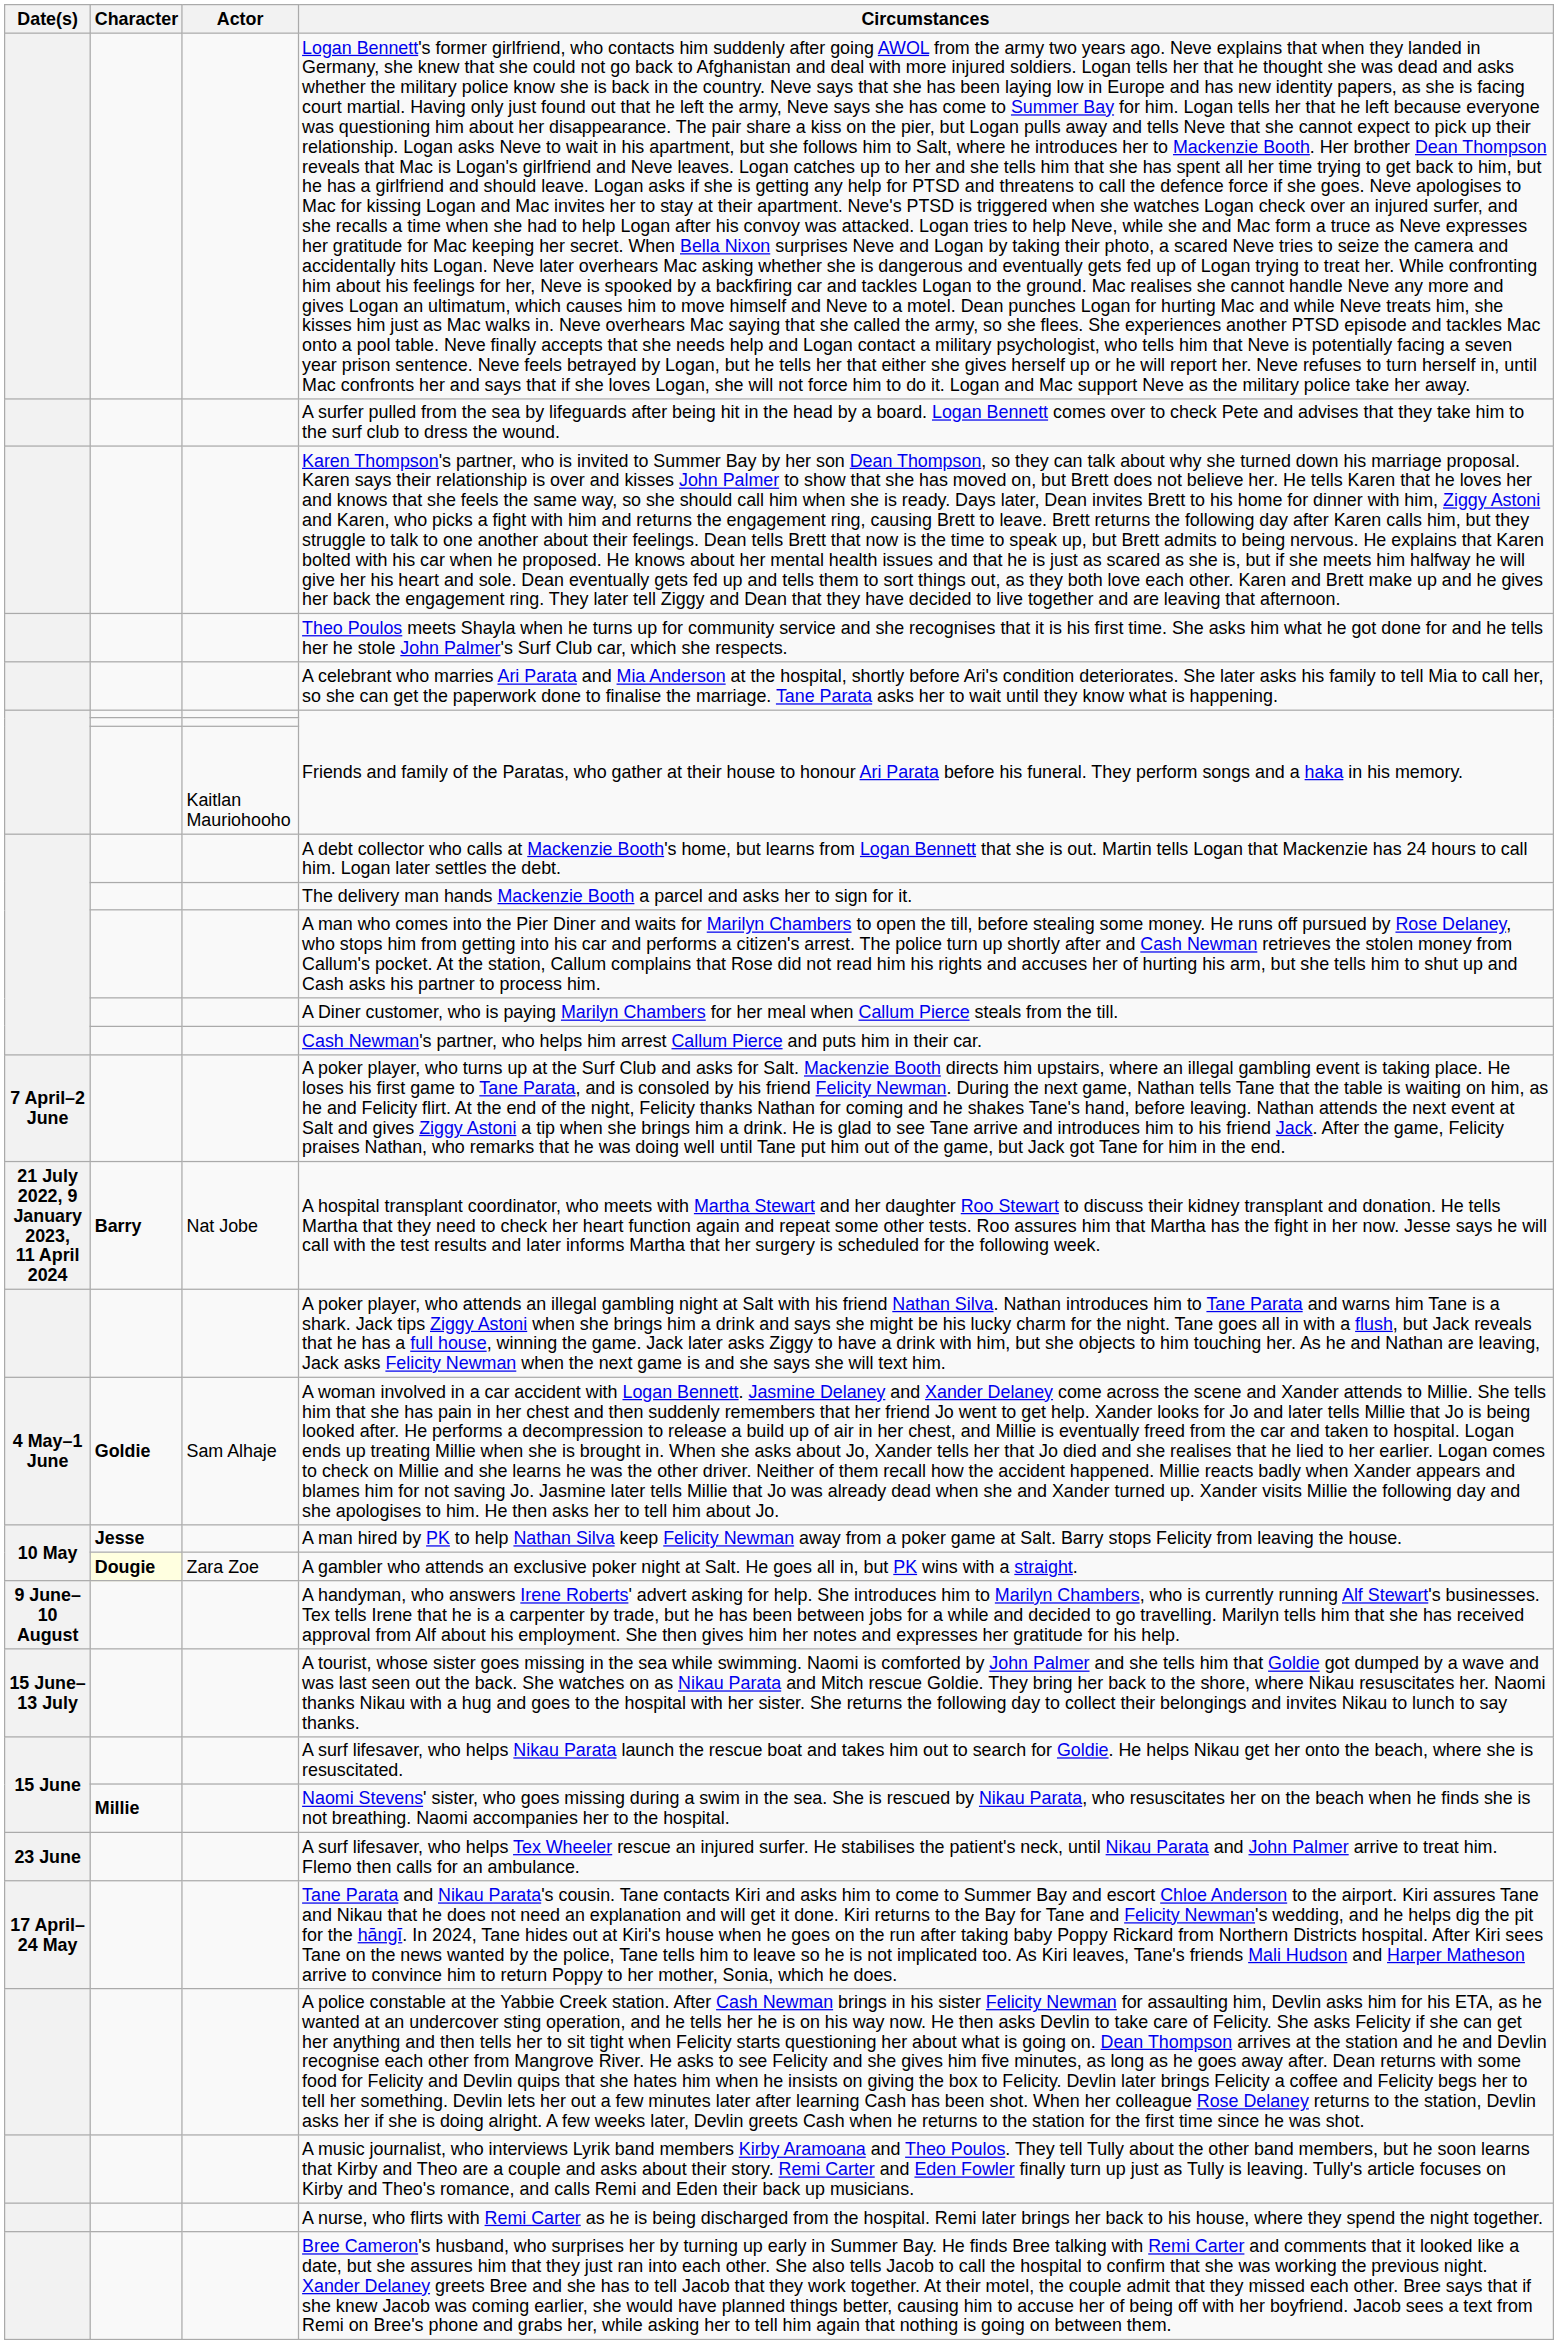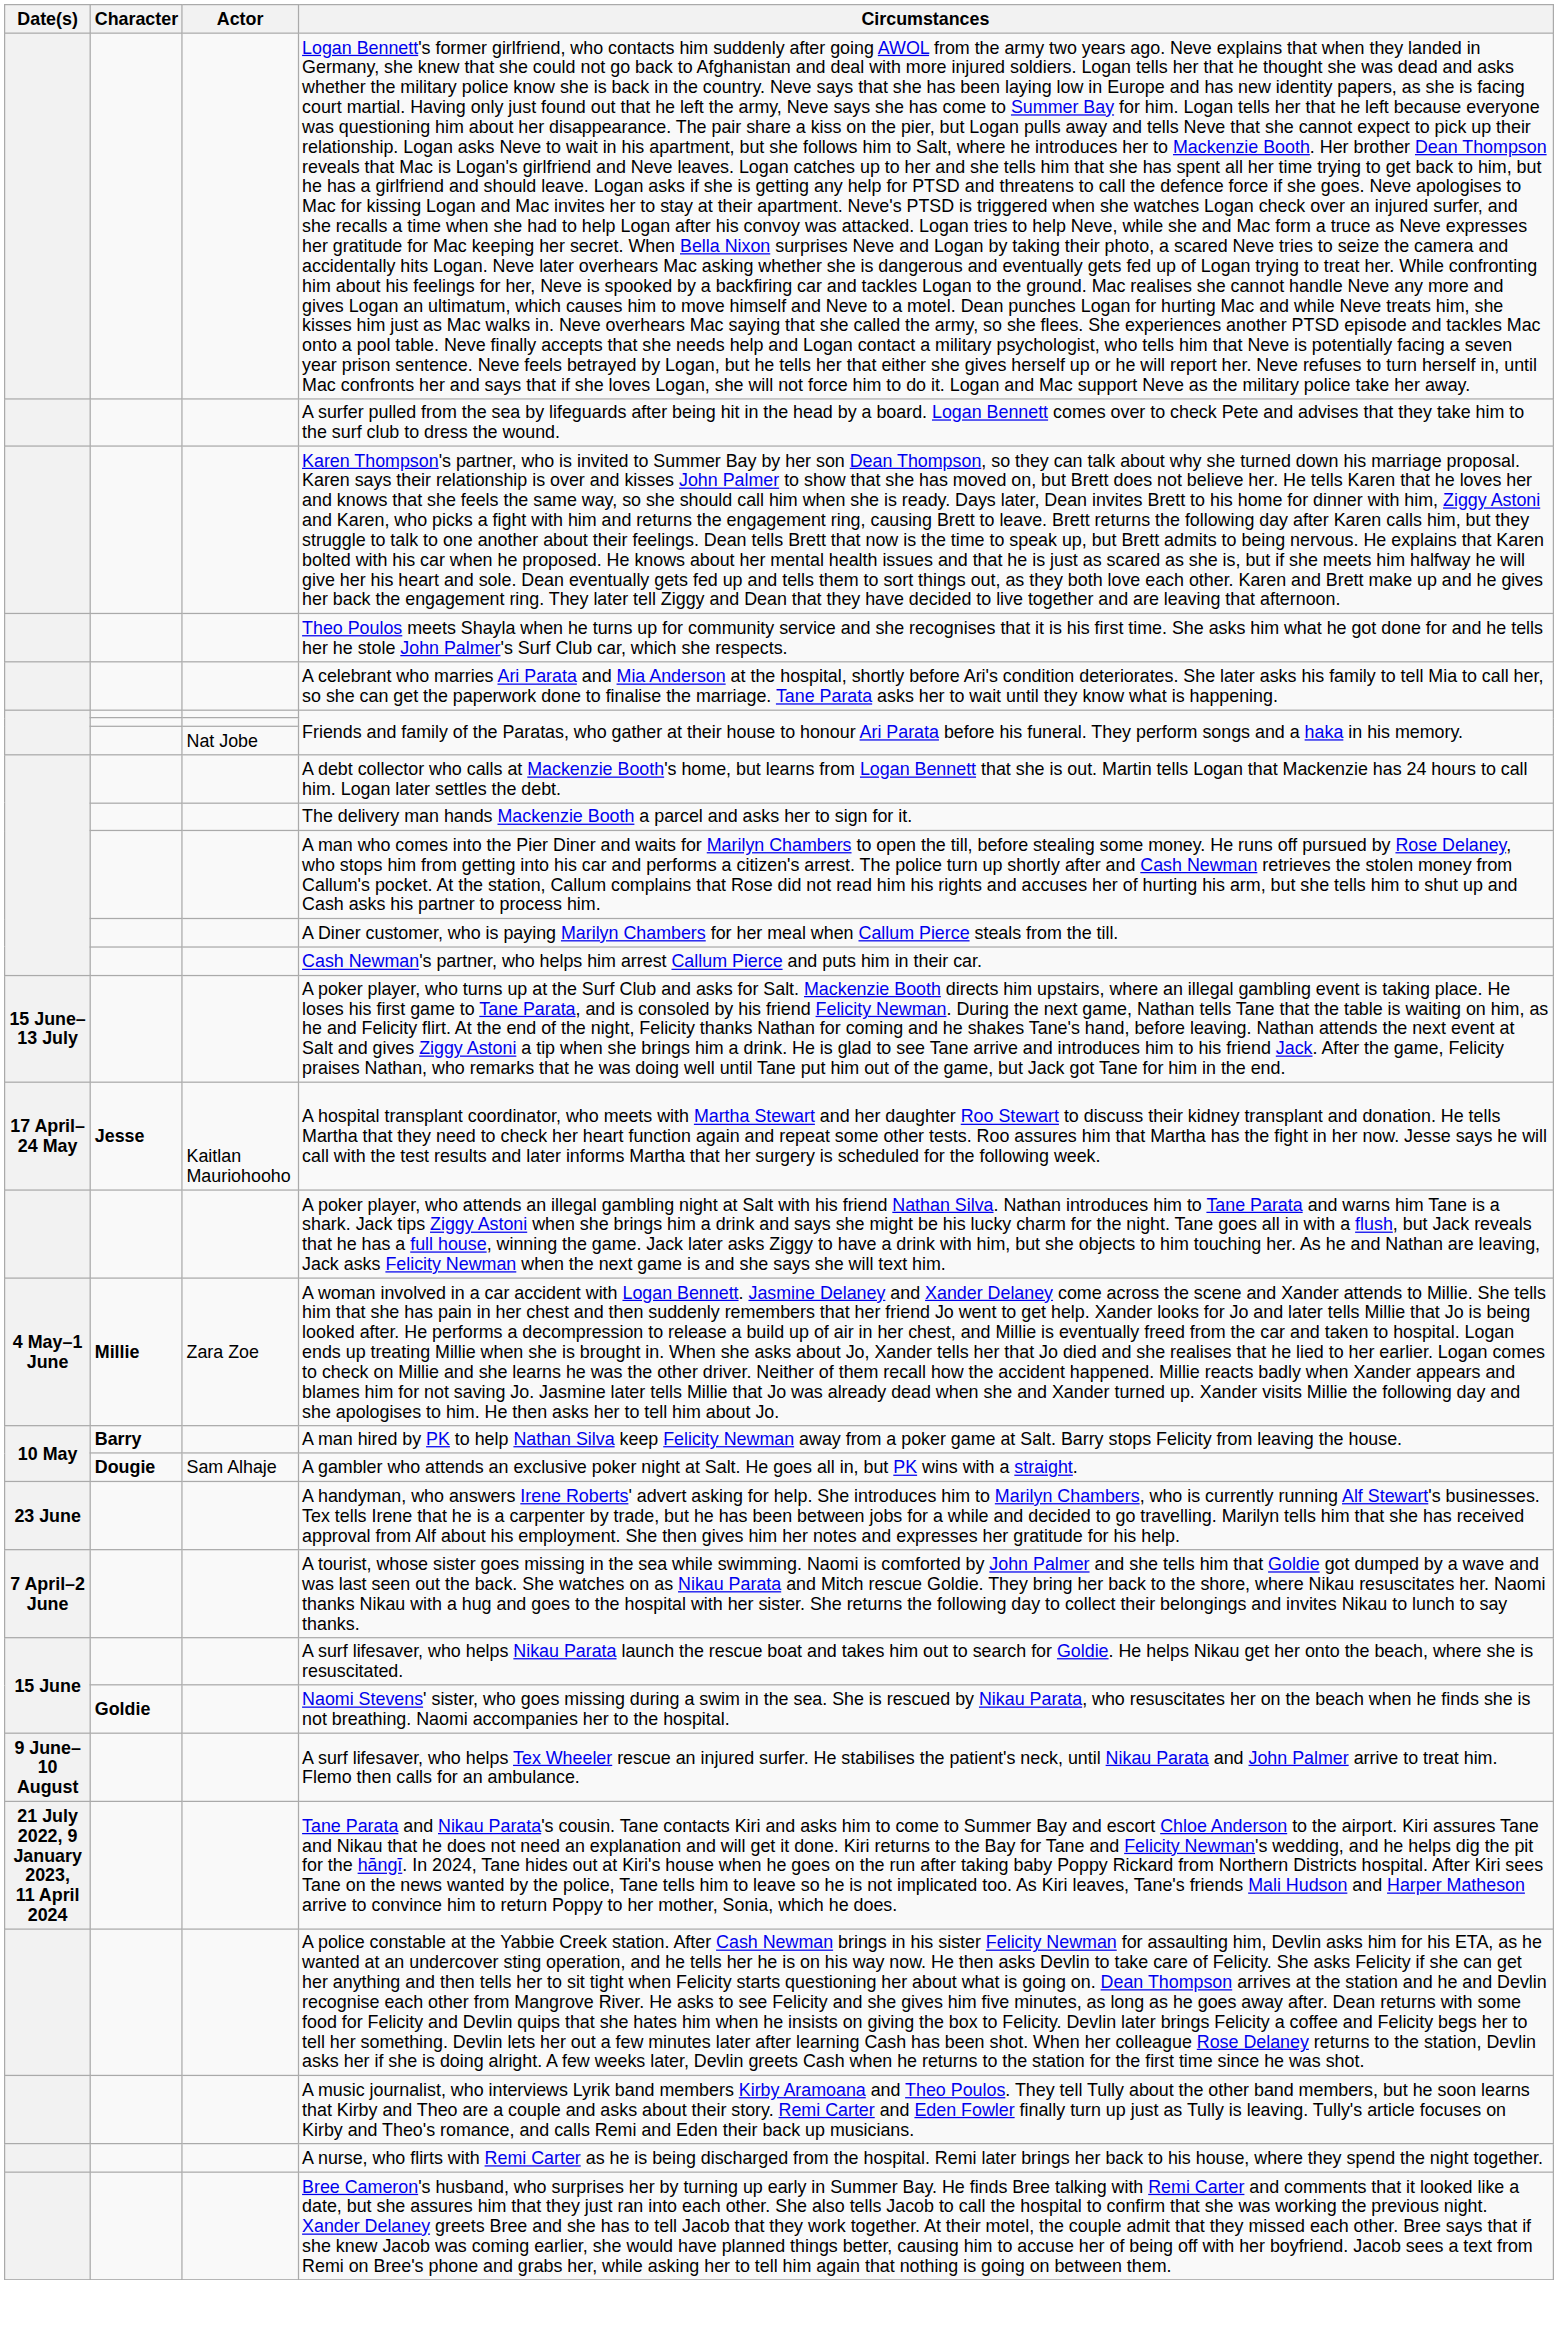(239, 810) Kaitlan Mauriohooho -> (222, 741) Nat Jobe
(48, 1108) 7 April–2 June -> (48, 1029) 15 June–13 July
(48, 1226) 21 July 2022, 9 January 2023, 11 April 2024 -> (48, 1137) 17 April–24 May
(118, 1226) Barry -> (120, 1137) Jesse
(222, 1226) Nat Jobe -> (239, 1166) Kaitlan Mauriohooho
(123, 1451) Goldie -> (117, 1352) Millie
(232, 1451) Sam Alhaje -> (223, 1352) Zara Zoe
(120, 1539) Jesse -> (118, 1440) Barry
(125, 1567) lightyellow background -> (125, 1468) no background
(223, 1567) Zara Zoe -> (232, 1468) Sam Alhaje
(48, 1615) 9 June–10 August -> (48, 1516) 23 June
(48, 1693) 15 June–13 July -> (48, 1594) 7 April–2 June
(117, 1809) Millie -> (123, 1710) Goldie
(48, 1857) 23 June -> (48, 1768) 9 June–10 August
(48, 1935) 17 April–24 May -> (48, 1865) 21 July 2022, 9 January 2023, 11 April 2024
